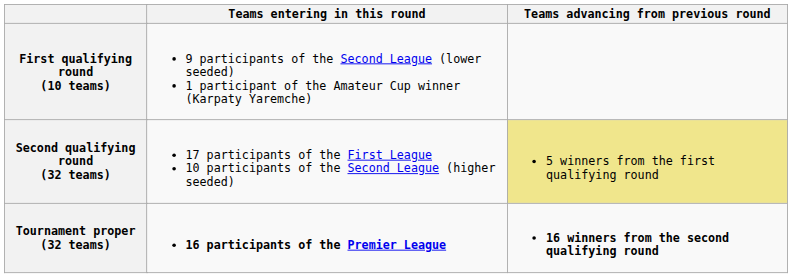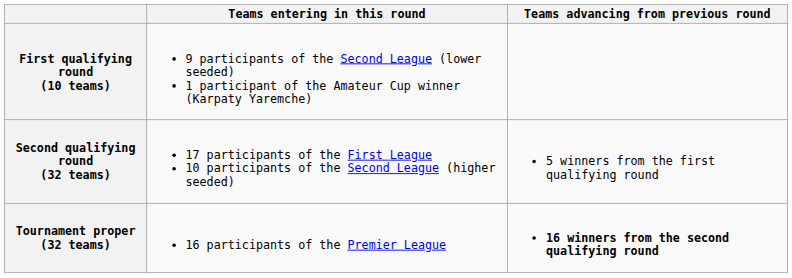(647, 168) khaki background -> (647, 168) no background
(327, 244) bold -> (327, 244) normal
